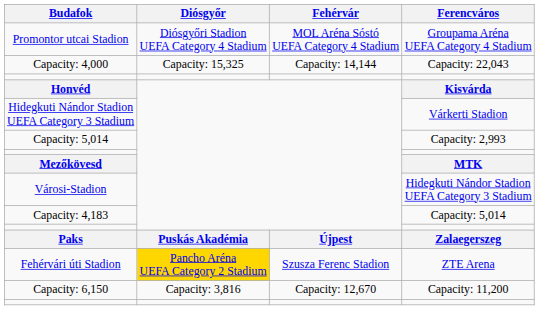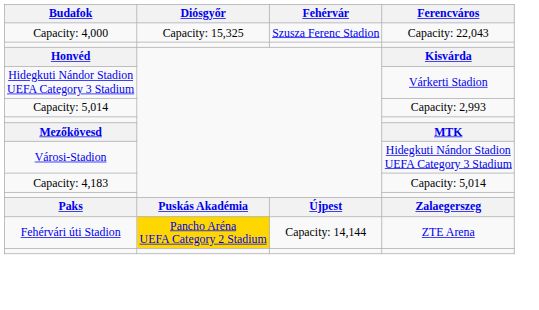- row: (71, 39)
(336, 64) Capacity: 14,144 -> (326, 32) Szusza Ferenc Stadion
(336, 264) Szusza Ferenc Stadion -> (326, 232) Capacity: 14,144
- row: (71, 290)
